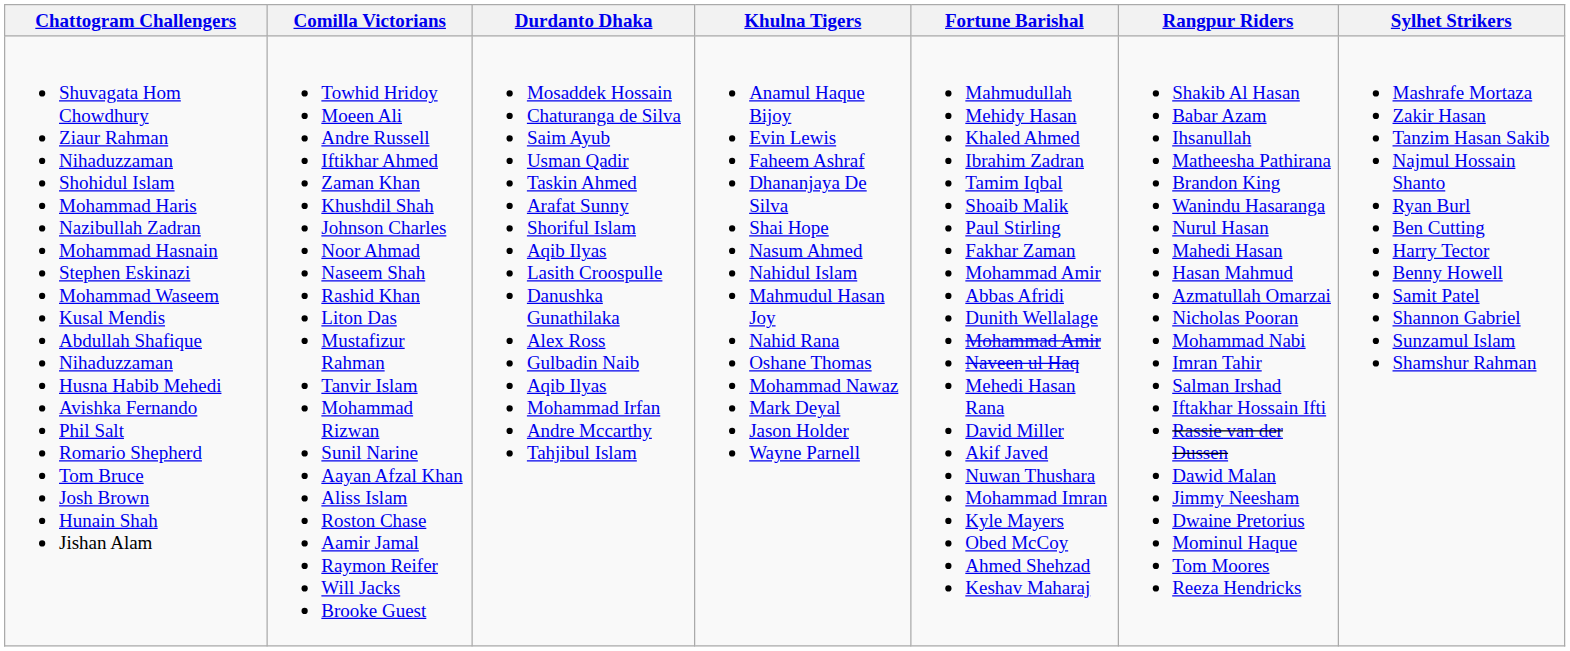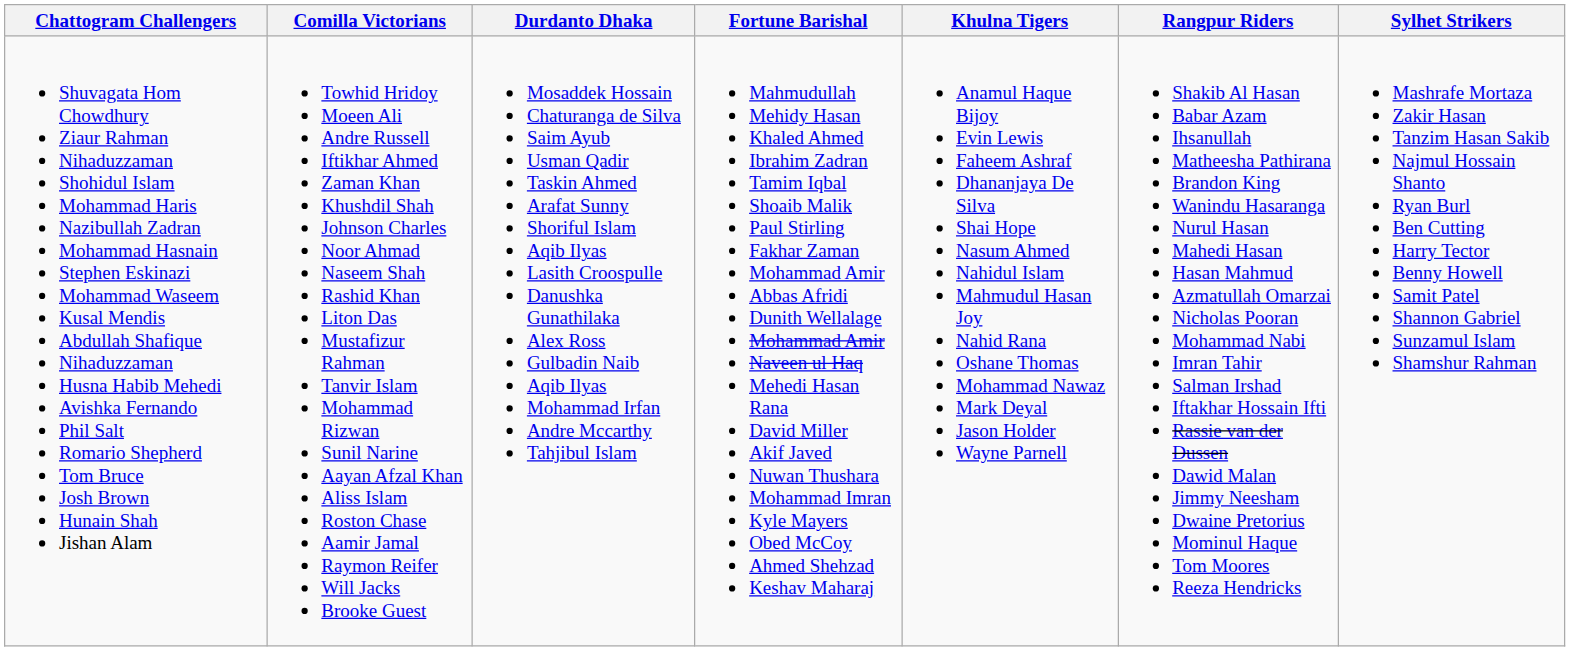columns swapped: (1014, 20) <-> (803, 20)
